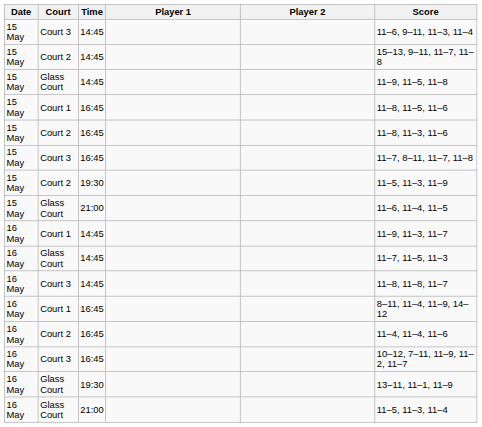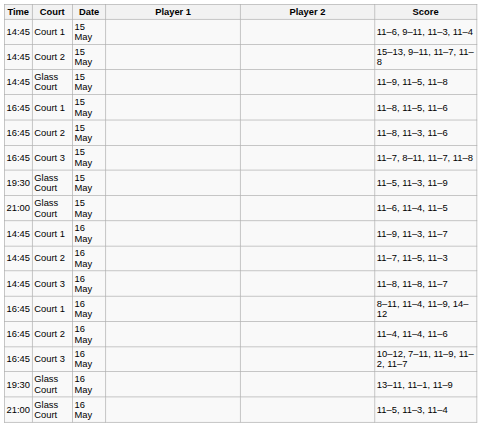columns swapped: (21, 12) <-> (92, 12)
(55, 32) Court 3 -> (50, 32) Court 1
(55, 183) Court 2 -> (46, 183) Glass Court
(52, 259) Glass Court -> (50, 259) Court 2
